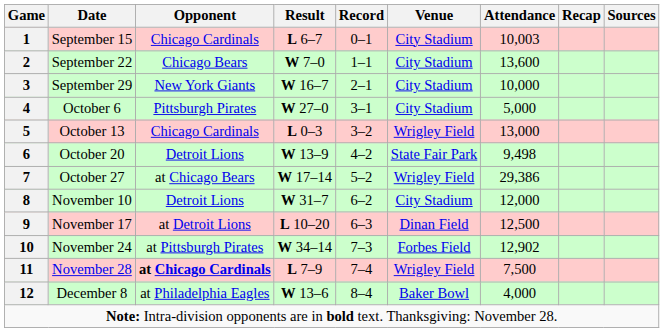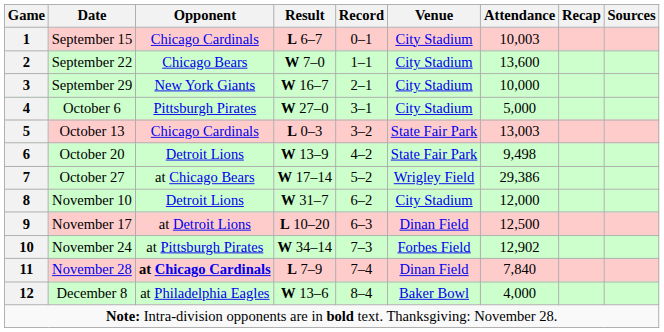(434, 131) Wrigley Field -> (434, 131) State Fair Park
(520, 131) 13,000 -> (520, 131) 13,003
(434, 270) Wrigley Field -> (434, 270) Dinan Field
(520, 270) 7,500 -> (520, 270) 7,840
